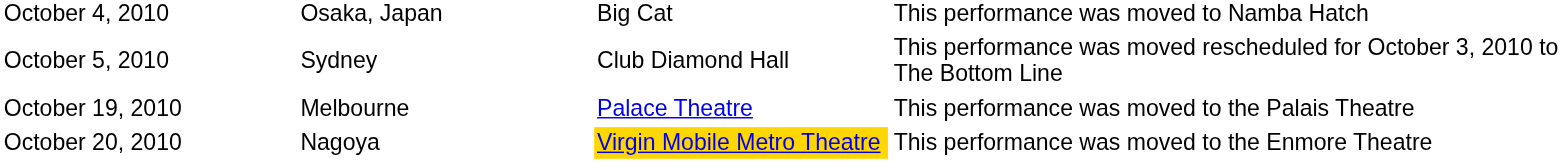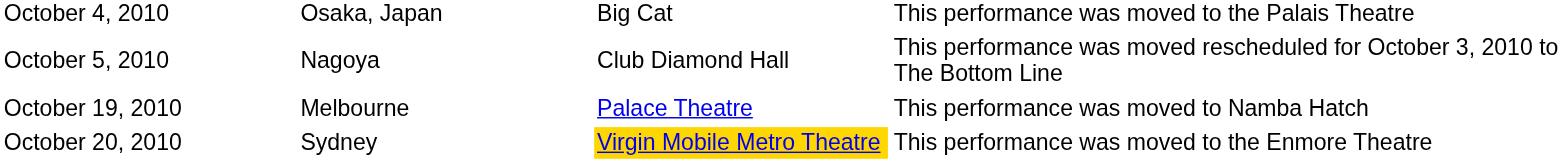(1131, 13) This performance was moved to Namba Hatch -> (1154, 13) This performance was moved to the Palais Theatre
(339, 60) Sydney -> (340, 60) Nagoya
(1154, 108) This performance was moved to the Palais Theatre -> (1131, 108) This performance was moved to Namba Hatch
(340, 142) Nagoya -> (339, 142) Sydney
